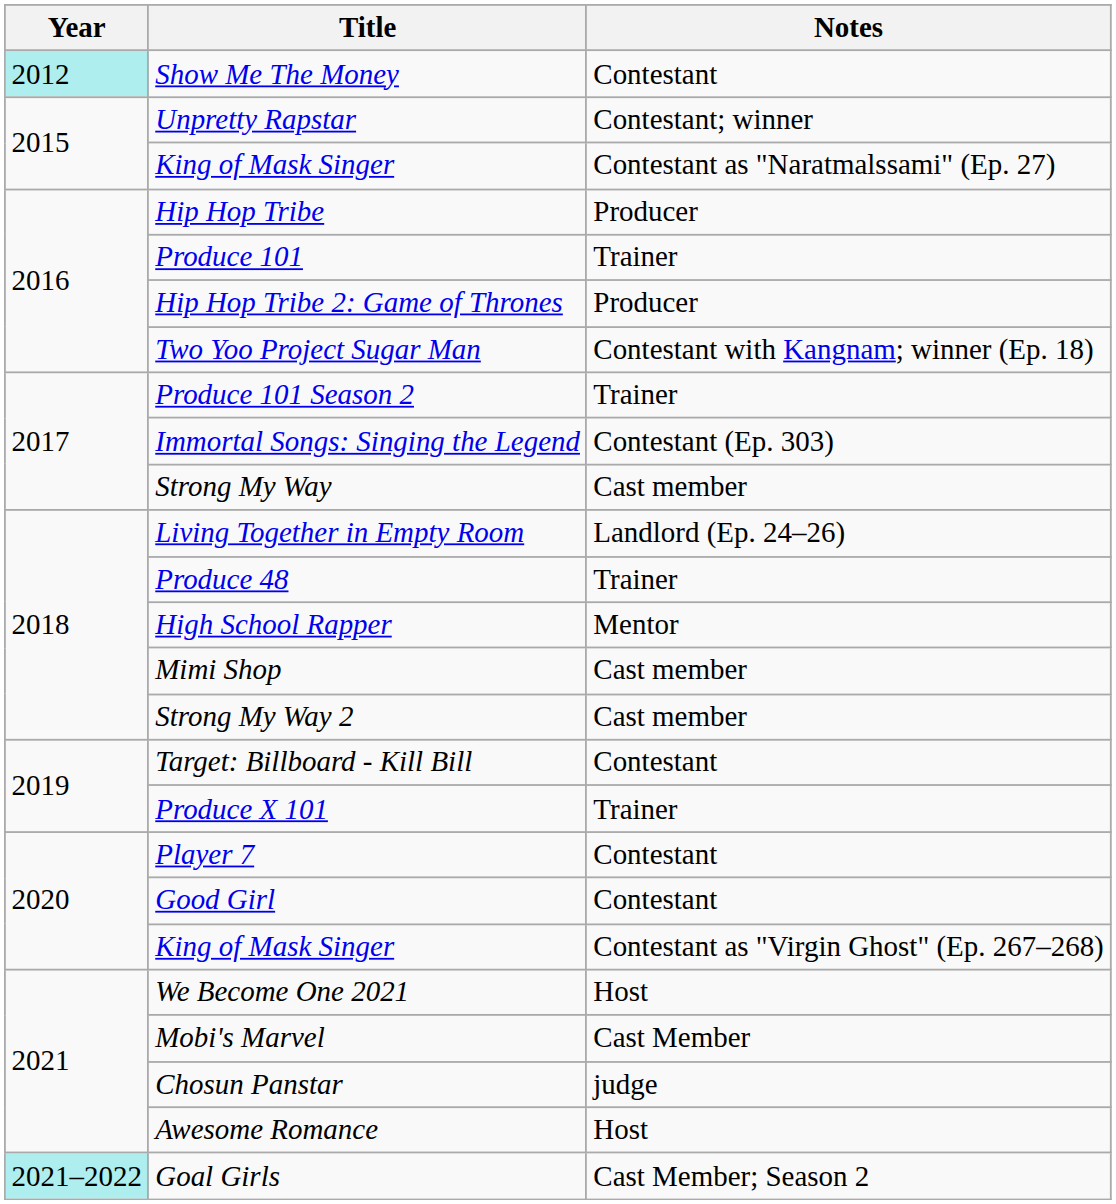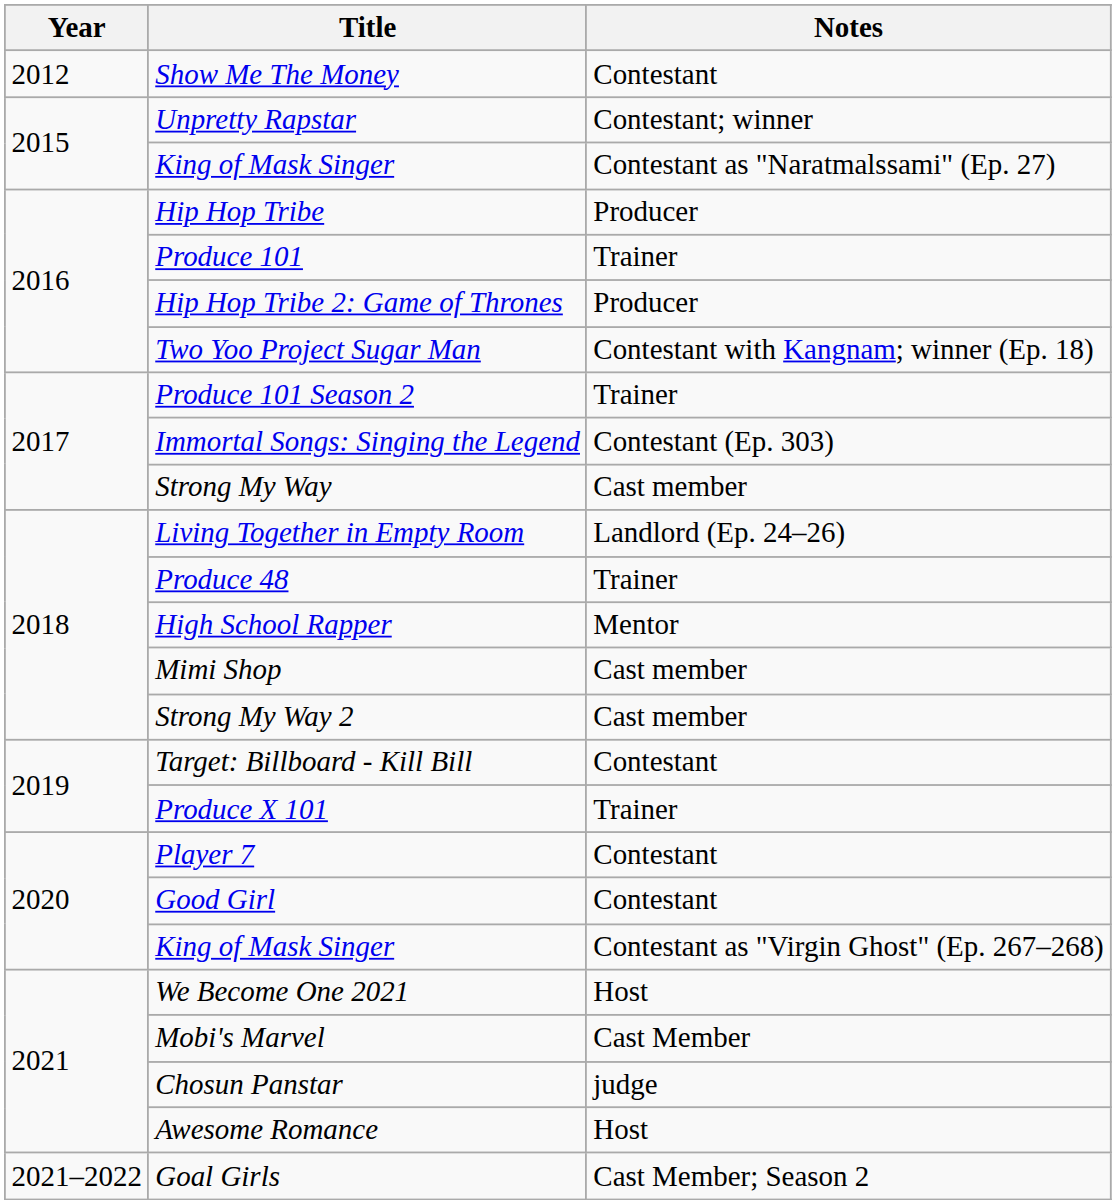(41, 73) paleturquoise background -> (41, 73) no background
(77, 1175) paleturquoise background -> (77, 1175) no background
